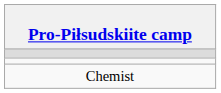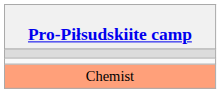(110, 76) no background -> (110, 76) lightsalmon background
